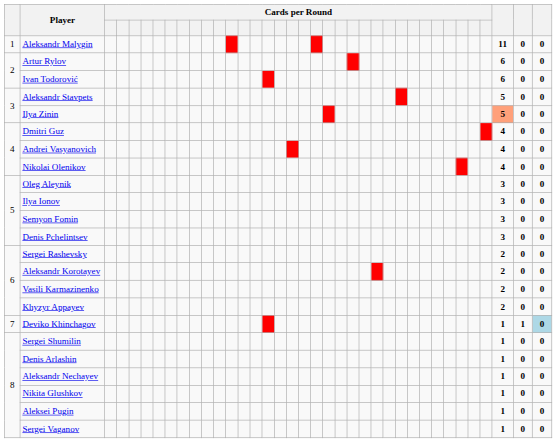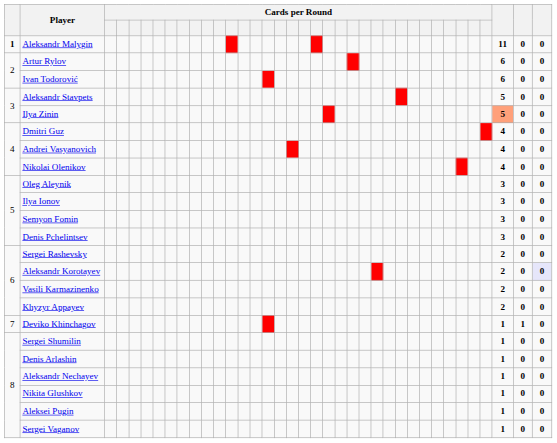(12, 44) normal -> (12, 44) bold
(542, 272) no background -> (542, 272) lavender background
(542, 324) lightblue background -> (542, 324) no background
